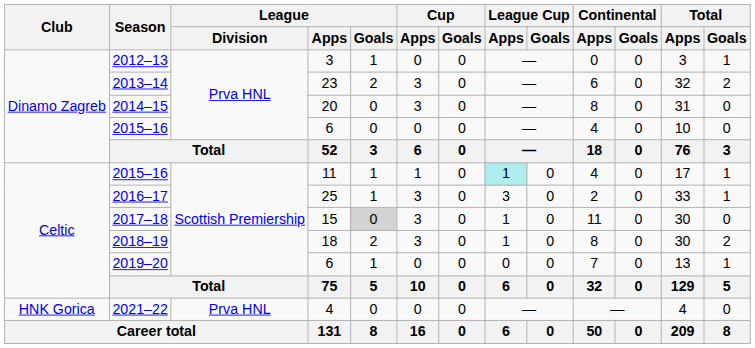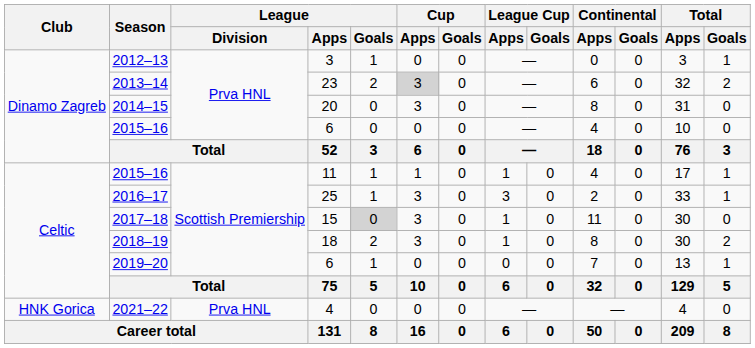(418, 83) no background -> (418, 83) lightgrey background
(506, 173) paleturquoise background -> (506, 173) no background
